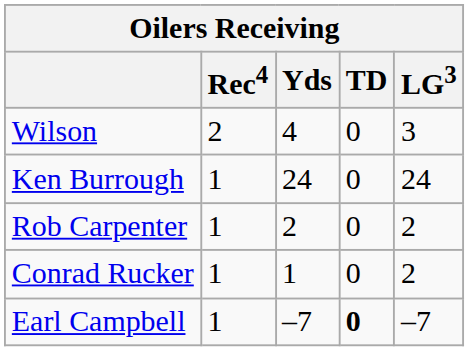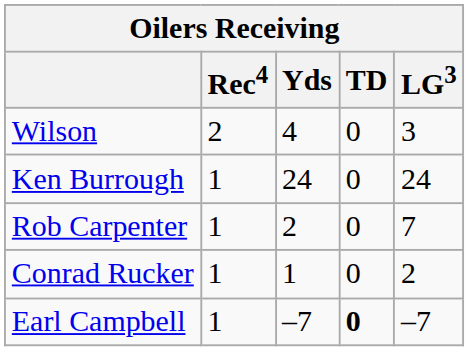(409, 226) 2 -> (409, 226) 7
